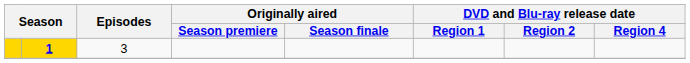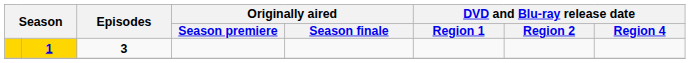(124, 48) normal -> (124, 48) bold
